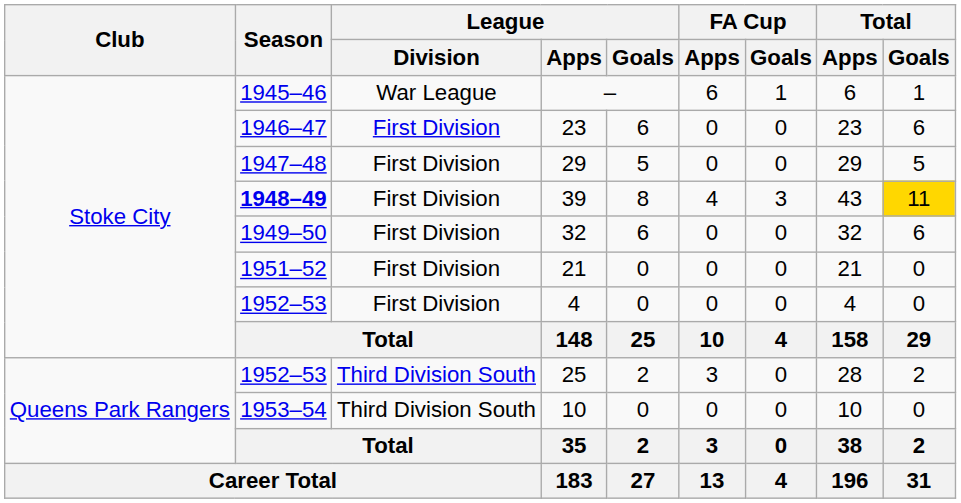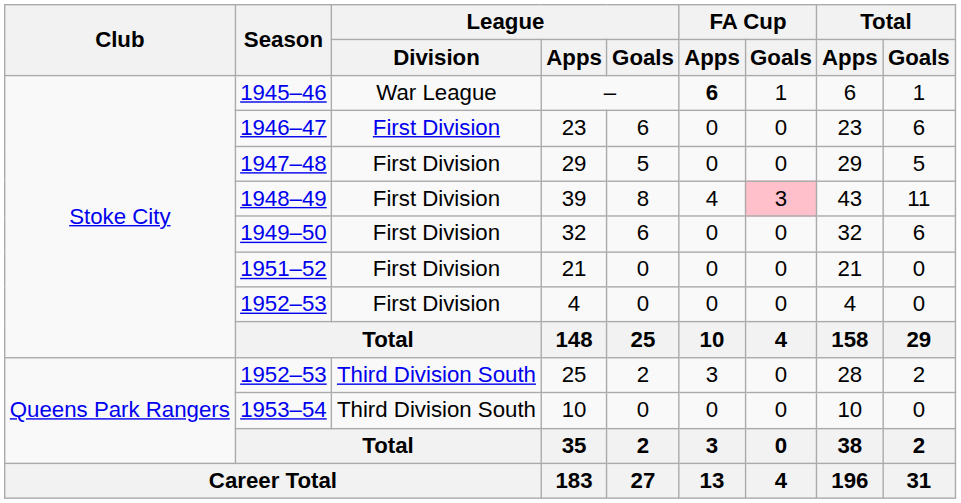(712, 92) normal -> (712, 92) bold
(283, 198) bold -> (283, 198) normal
(781, 198) no background -> (781, 198) pink background
(919, 198) gold background -> (919, 198) no background
